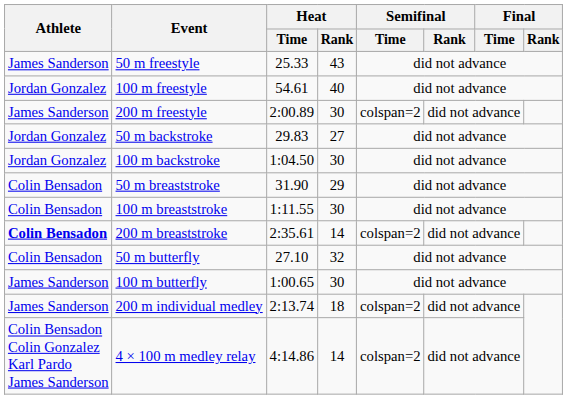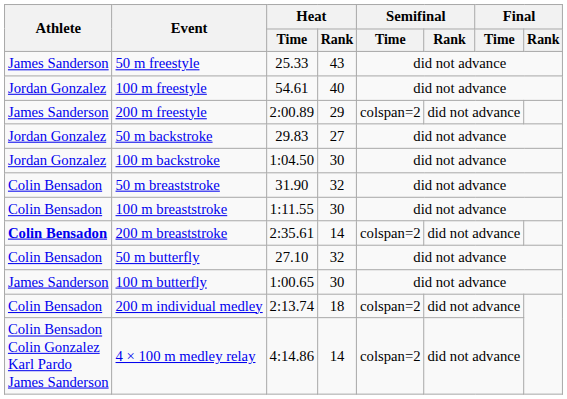(337, 112) 30 -> (337, 112) 29
(337, 185) 29 -> (337, 185) 32
(58, 306) James Sanderson -> (55, 306) Colin Bensadon
